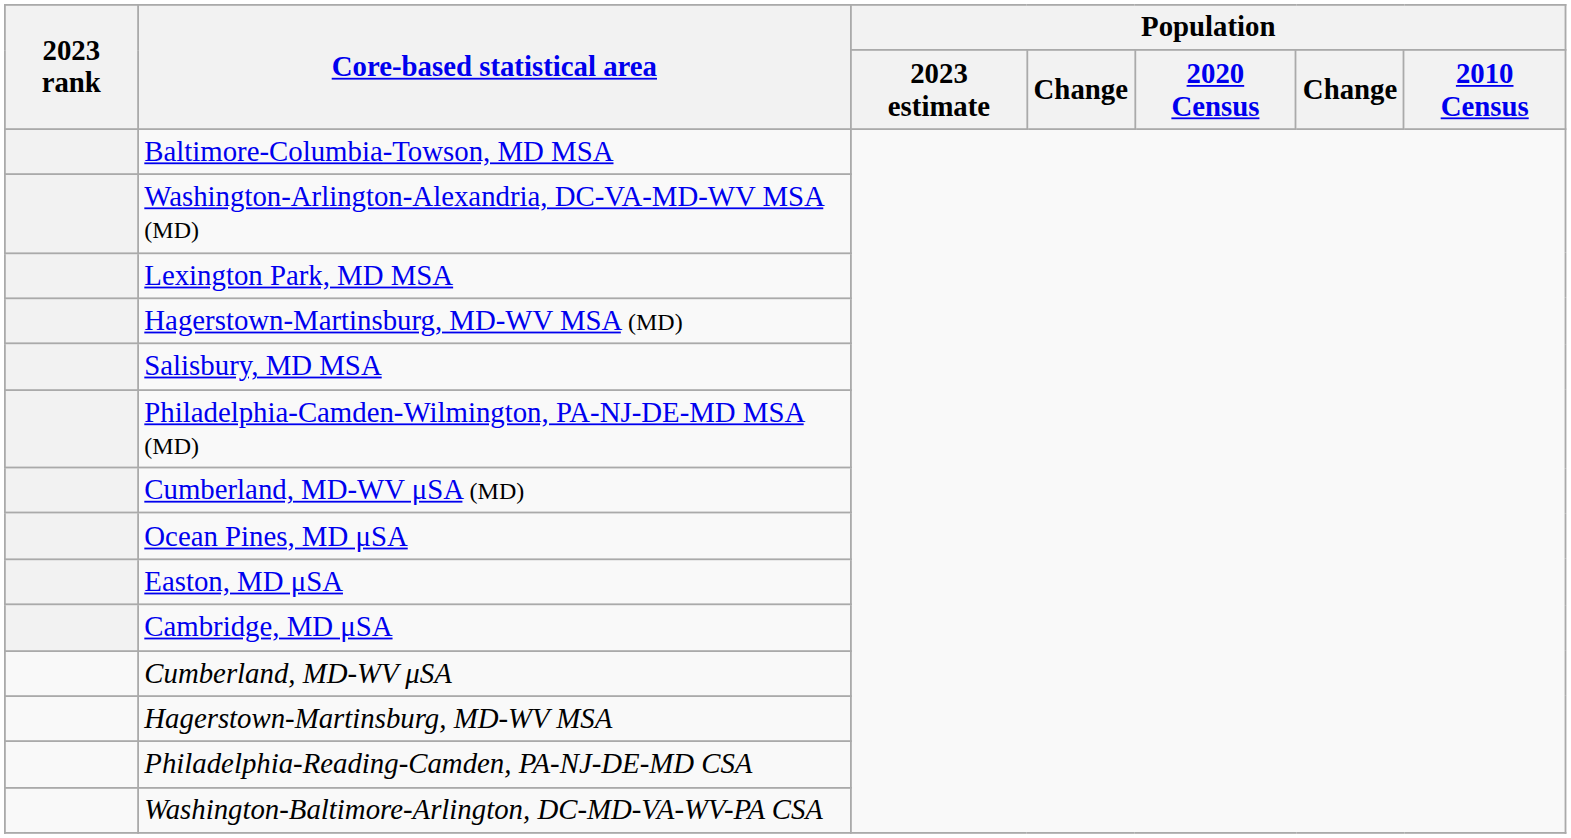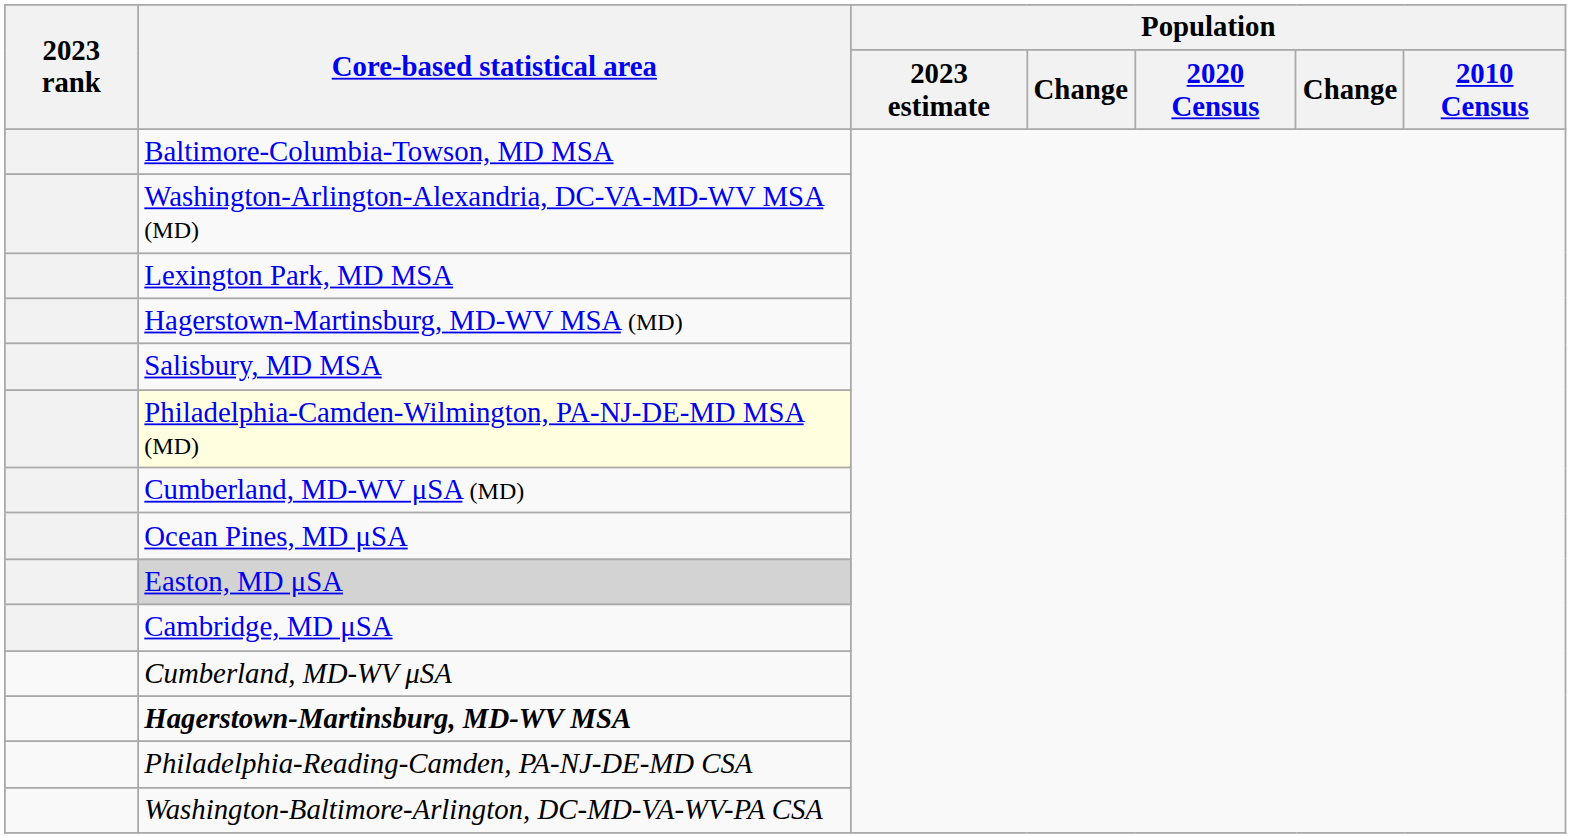(474, 428) no background -> (474, 428) lightyellow background
(244, 581) no background -> (244, 581) lightgrey background
(378, 718) normal -> (388, 718) bold
